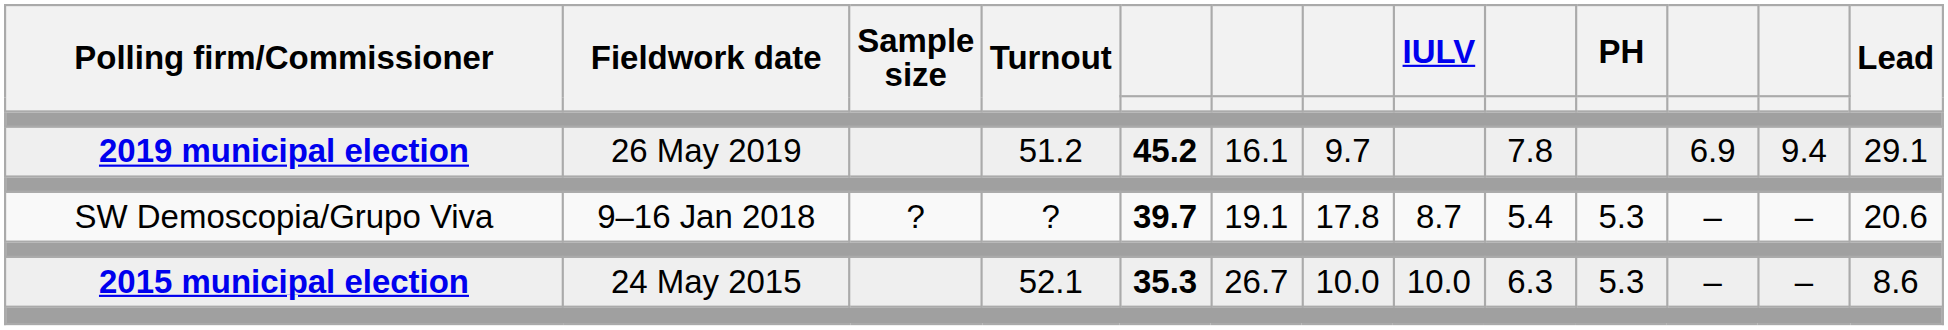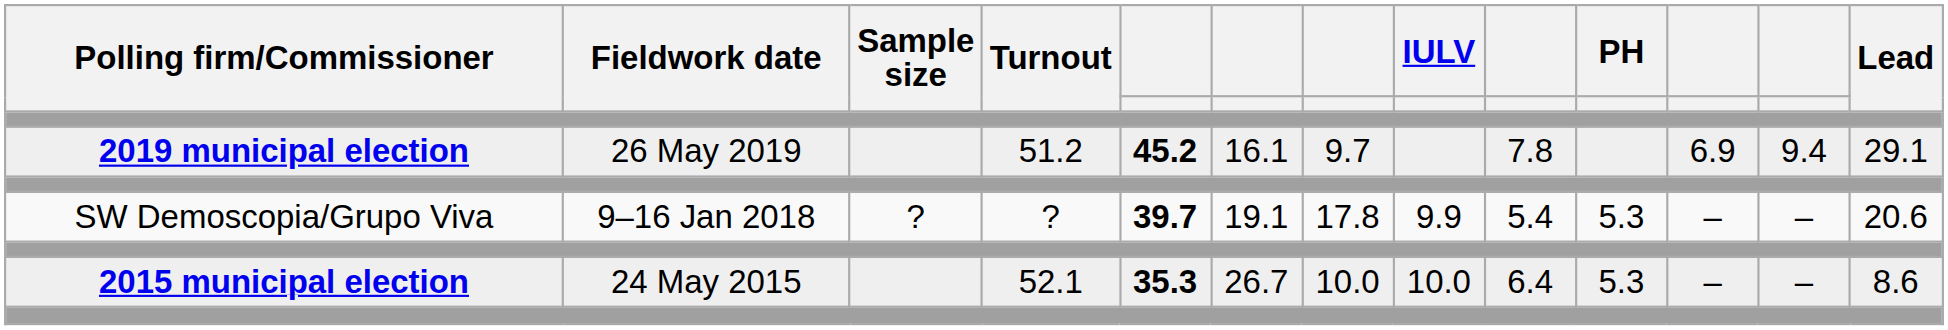(1439, 216) 8.7 -> (1439, 216) 9.9
(1530, 282) 6.3 -> (1530, 282) 6.4
